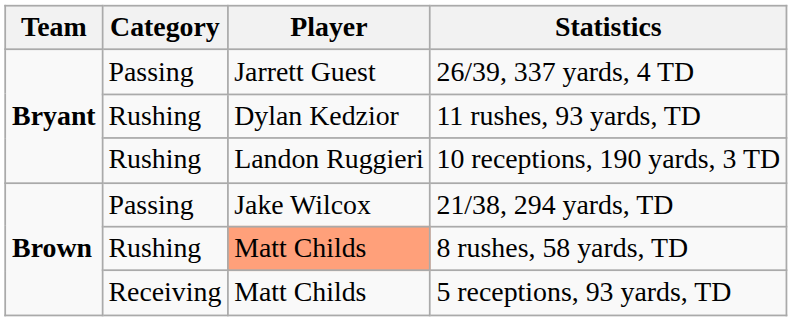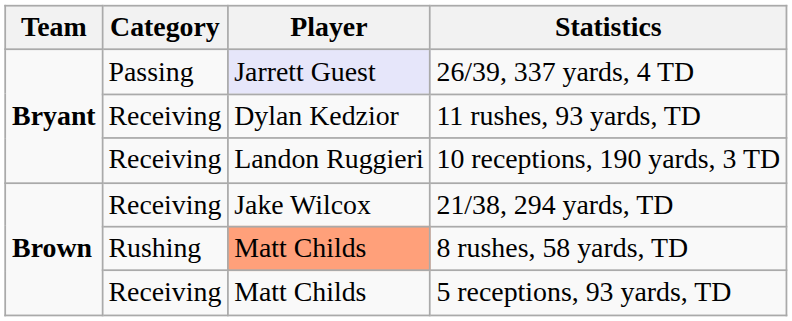(305, 71) no background -> (305, 71) lavender background
(155, 115) Rushing -> (165, 115) Receiving
(155, 159) Rushing -> (165, 159) Receiving
(151, 204) Passing -> (165, 204) Receiving
